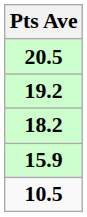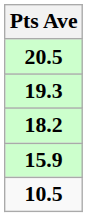(44, 90) 19.2 -> (44, 90) 19.3
